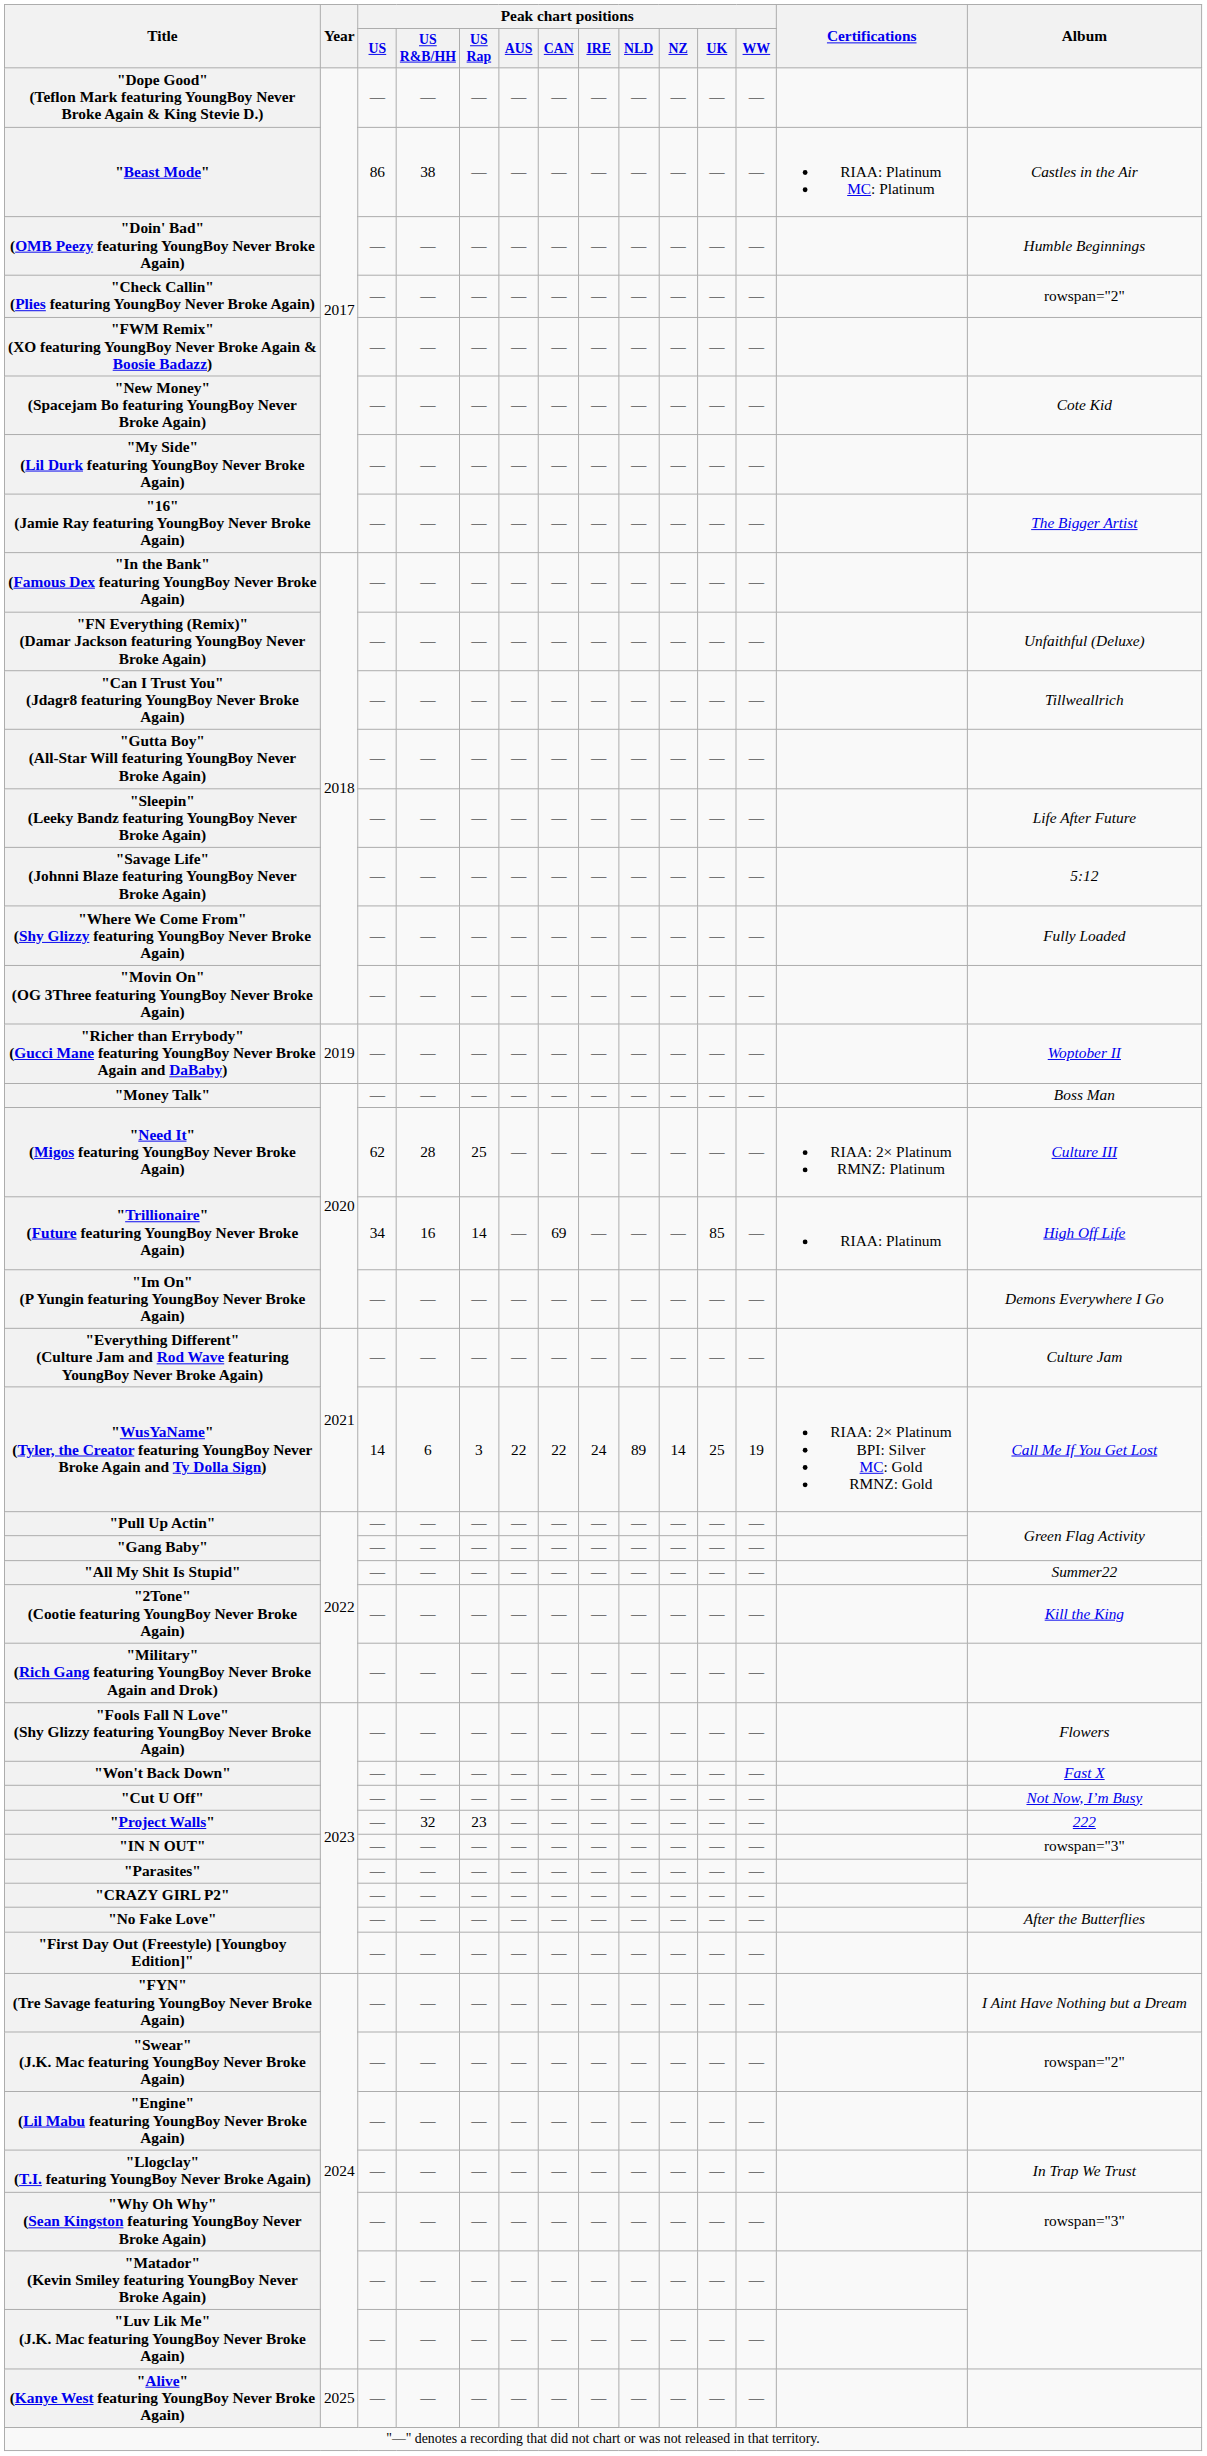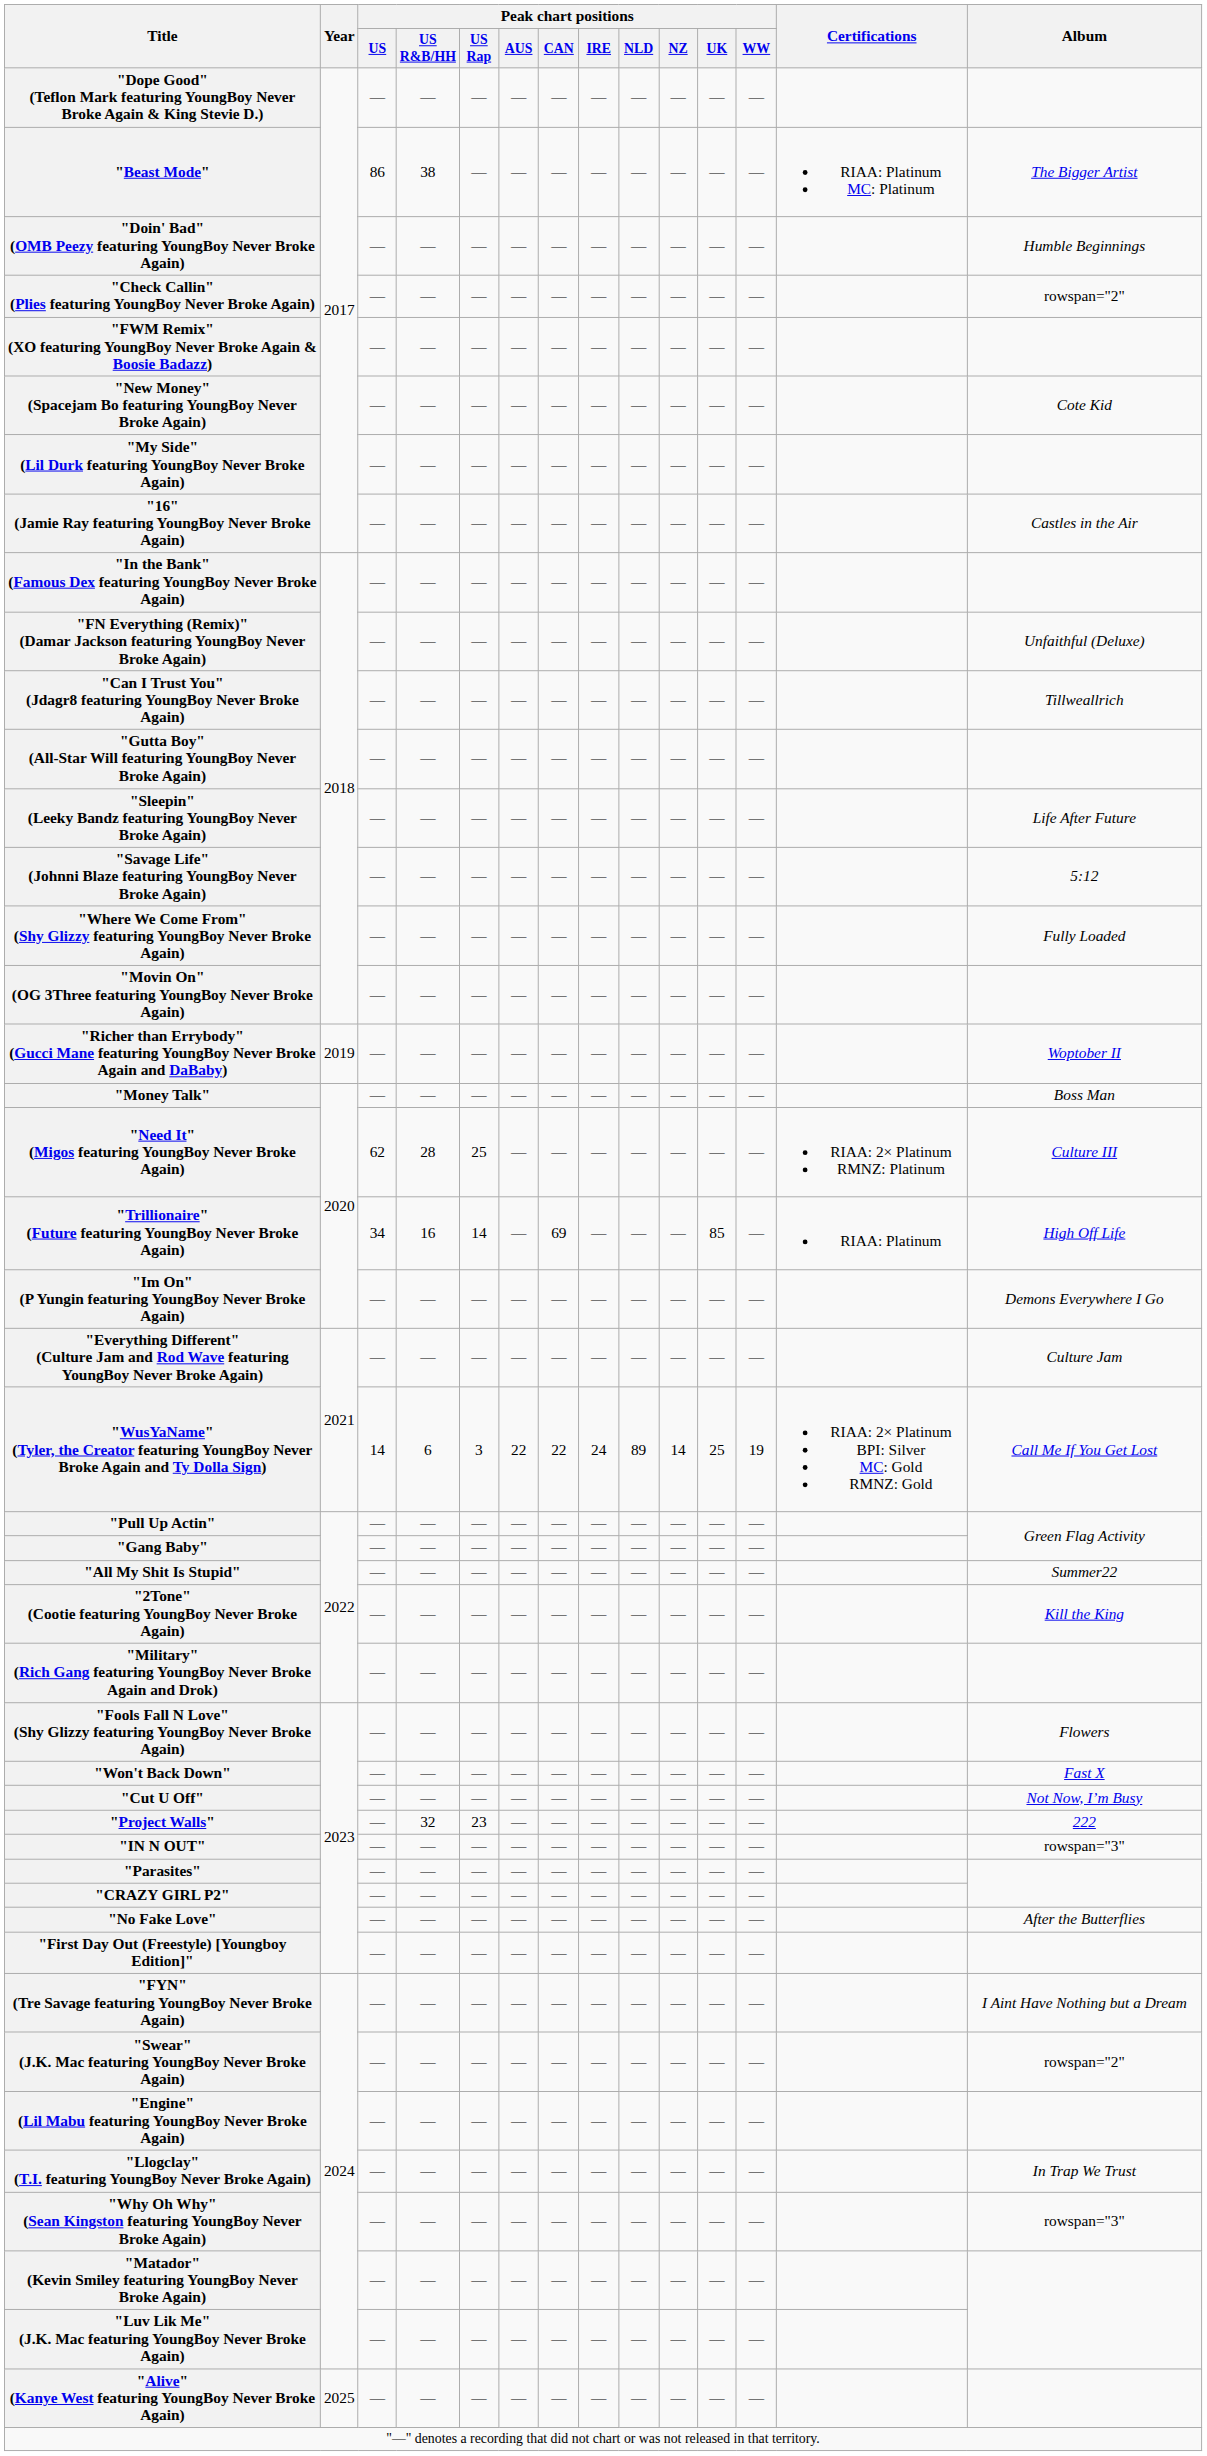(1084, 171) Castles in the Air -> (1084, 171) The Bigger Artist
(1084, 523) The Bigger Artist -> (1084, 523) Castles in the Air
